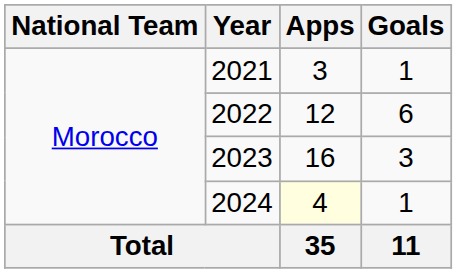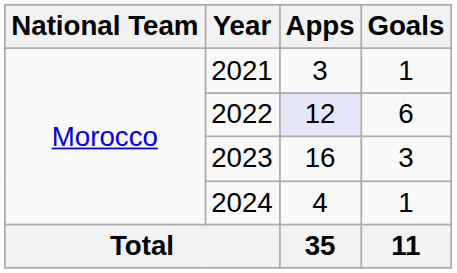(320, 114) no background -> (320, 114) lavender background
(320, 202) lightyellow background -> (320, 202) no background
